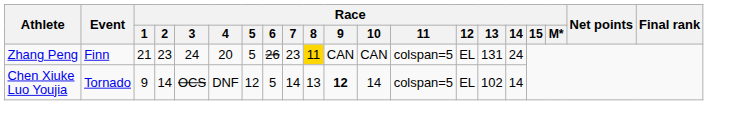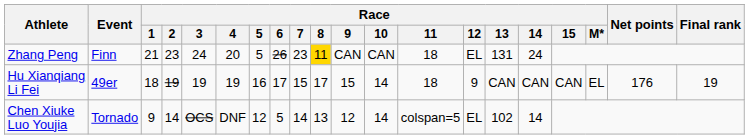(423, 55) colspan=5 -> (431, 55) 18
+ row: (46, 83)
(340, 83) bold -> (348, 117) normal
